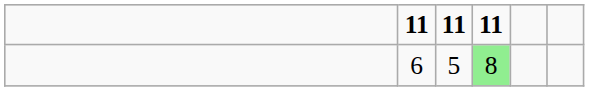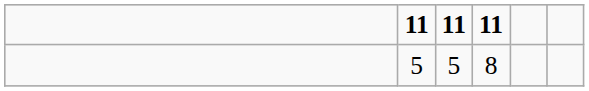(417, 65) 6 -> (417, 65) 5
(491, 65) lightgreen background -> (491, 65) no background
